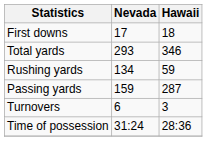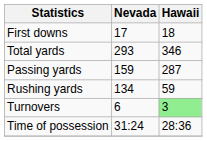rows swapped: (45, 70) <-> (44, 88)
(165, 107) no background -> (165, 107) lightgreen background
